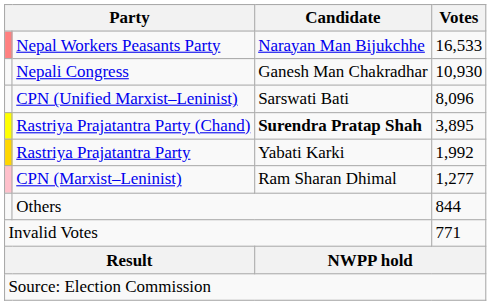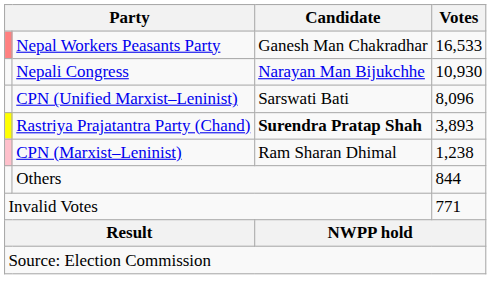(342, 44) Narayan Man Bijukchhe -> (343, 44) Ganesh Man Chakradhar
(343, 71) Ganesh Man Chakradhar -> (342, 71) Narayan Man Bijukchhe
(455, 125) 3,895 -> (455, 125) 3,893
- row: (103, 152)
(455, 179) 1,277 -> (455, 152) 1,238
